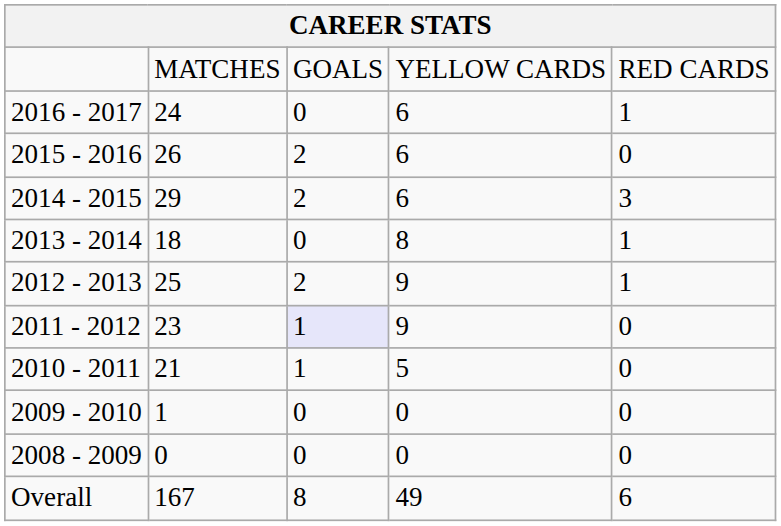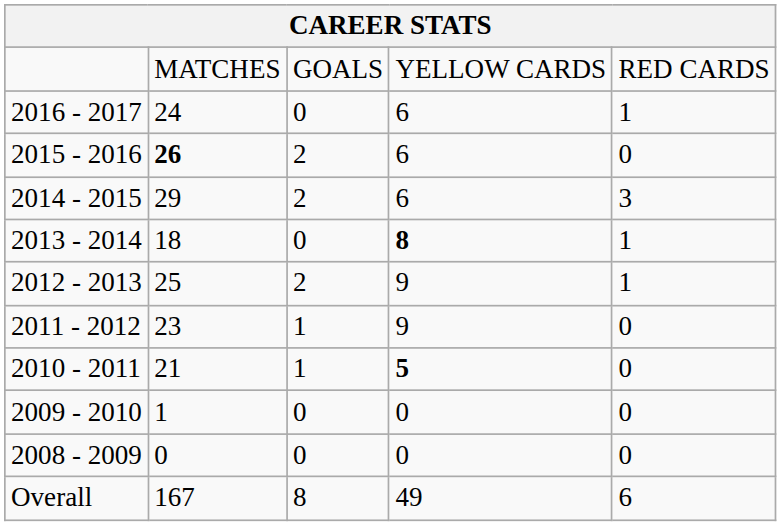(168, 154) normal -> (168, 154) bold
(402, 240) normal -> (402, 240) bold
(300, 326) lavender background -> (300, 326) no background
(402, 369) normal -> (402, 369) bold
